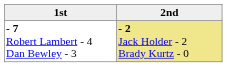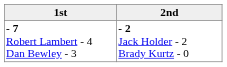(154, 41) khaki background -> (154, 41) no background
